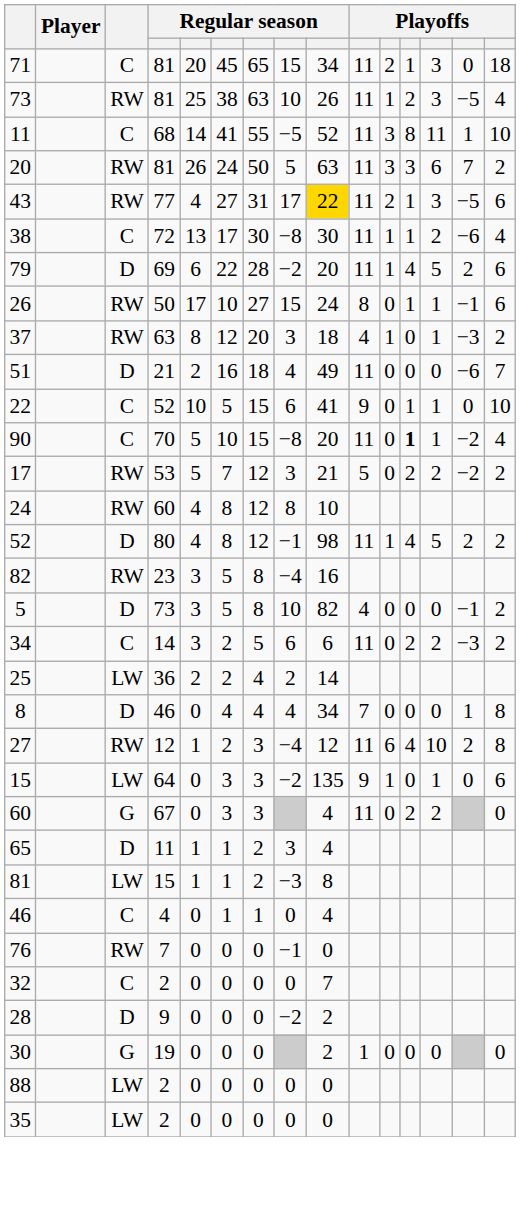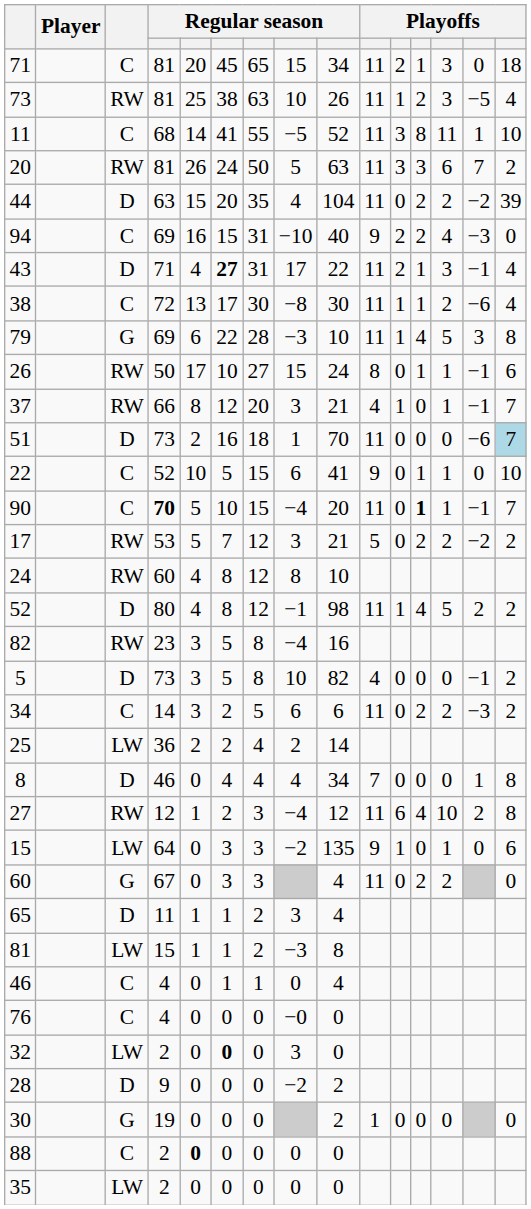+ row: (20, 201)
+ row: (20, 235)
(127, 201) RW -> (127, 269) D
(164, 201) 77 -> (164, 269) 71
(227, 201) normal -> (227, 269) bold
(328, 201) gold background -> (338, 269) no background
(468, 201) −5 -> (479, 269) −1
(500, 201) 6 -> (511, 269) 4
(127, 269) D -> (127, 337) G
(290, 269) −2 -> (296, 337) −3
(328, 269) 20 -> (338, 337) 10
(468, 269) 2 -> (479, 337) 3
(500, 269) 6 -> (511, 337) 8
(164, 337) 63 -> (164, 405) 66
(328, 337) 18 -> (338, 405) 21
(468, 337) −3 -> (479, 405) −1
(500, 337) 2 -> (511, 405) 7
(164, 371) 21 -> (164, 439) 73
(290, 371) 4 -> (296, 439) 1
(328, 371) 49 -> (338, 439) 70
(500, 371) no background -> (511, 439) lightblue background
(164, 439) normal -> (164, 507) bold
(290, 439) −8 -> (296, 507) −4
(468, 439) −2 -> (479, 507) −1
(500, 439) 4 -> (511, 507) 7
(127, 949) RW -> (127, 1017) C
(164, 949) 7 -> (164, 1017) 4
(290, 949) −1 -> (296, 1017) −0
(127, 983) C -> (127, 1051) LW
(227, 983) normal -> (227, 1051) bold
(290, 983) 0 -> (296, 1051) 3
(328, 983) 7 -> (338, 1051) 0
(127, 1085) LW -> (127, 1153) C
(196, 1085) normal -> (196, 1153) bold
